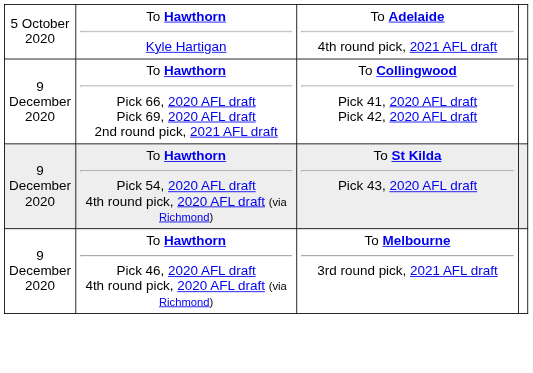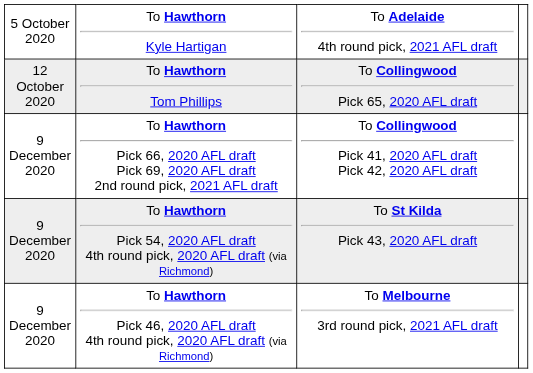+ row: (186, 86)
